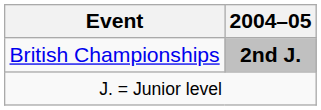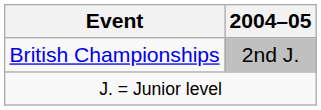(271, 54) bold -> (270, 54) normal
